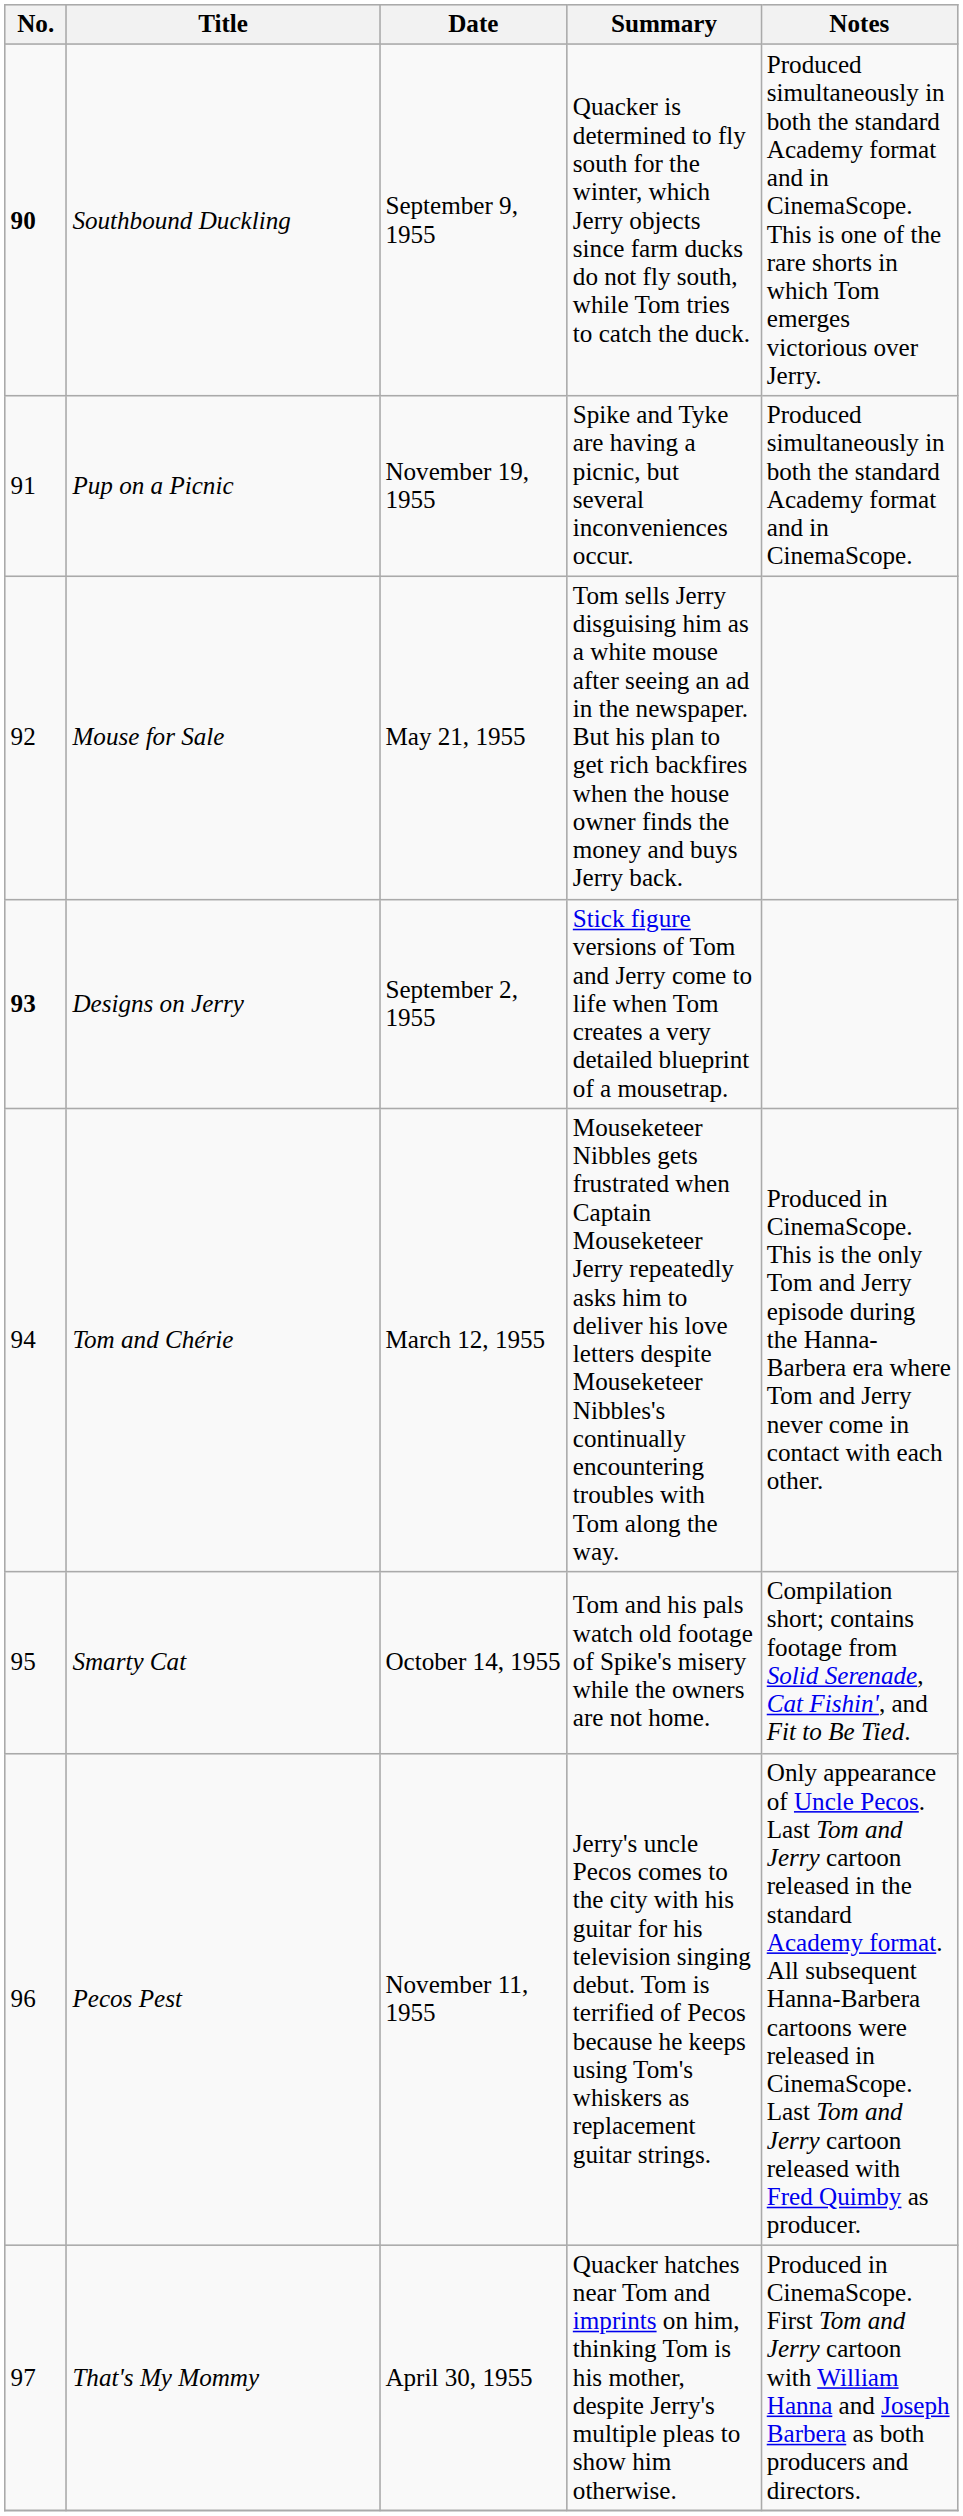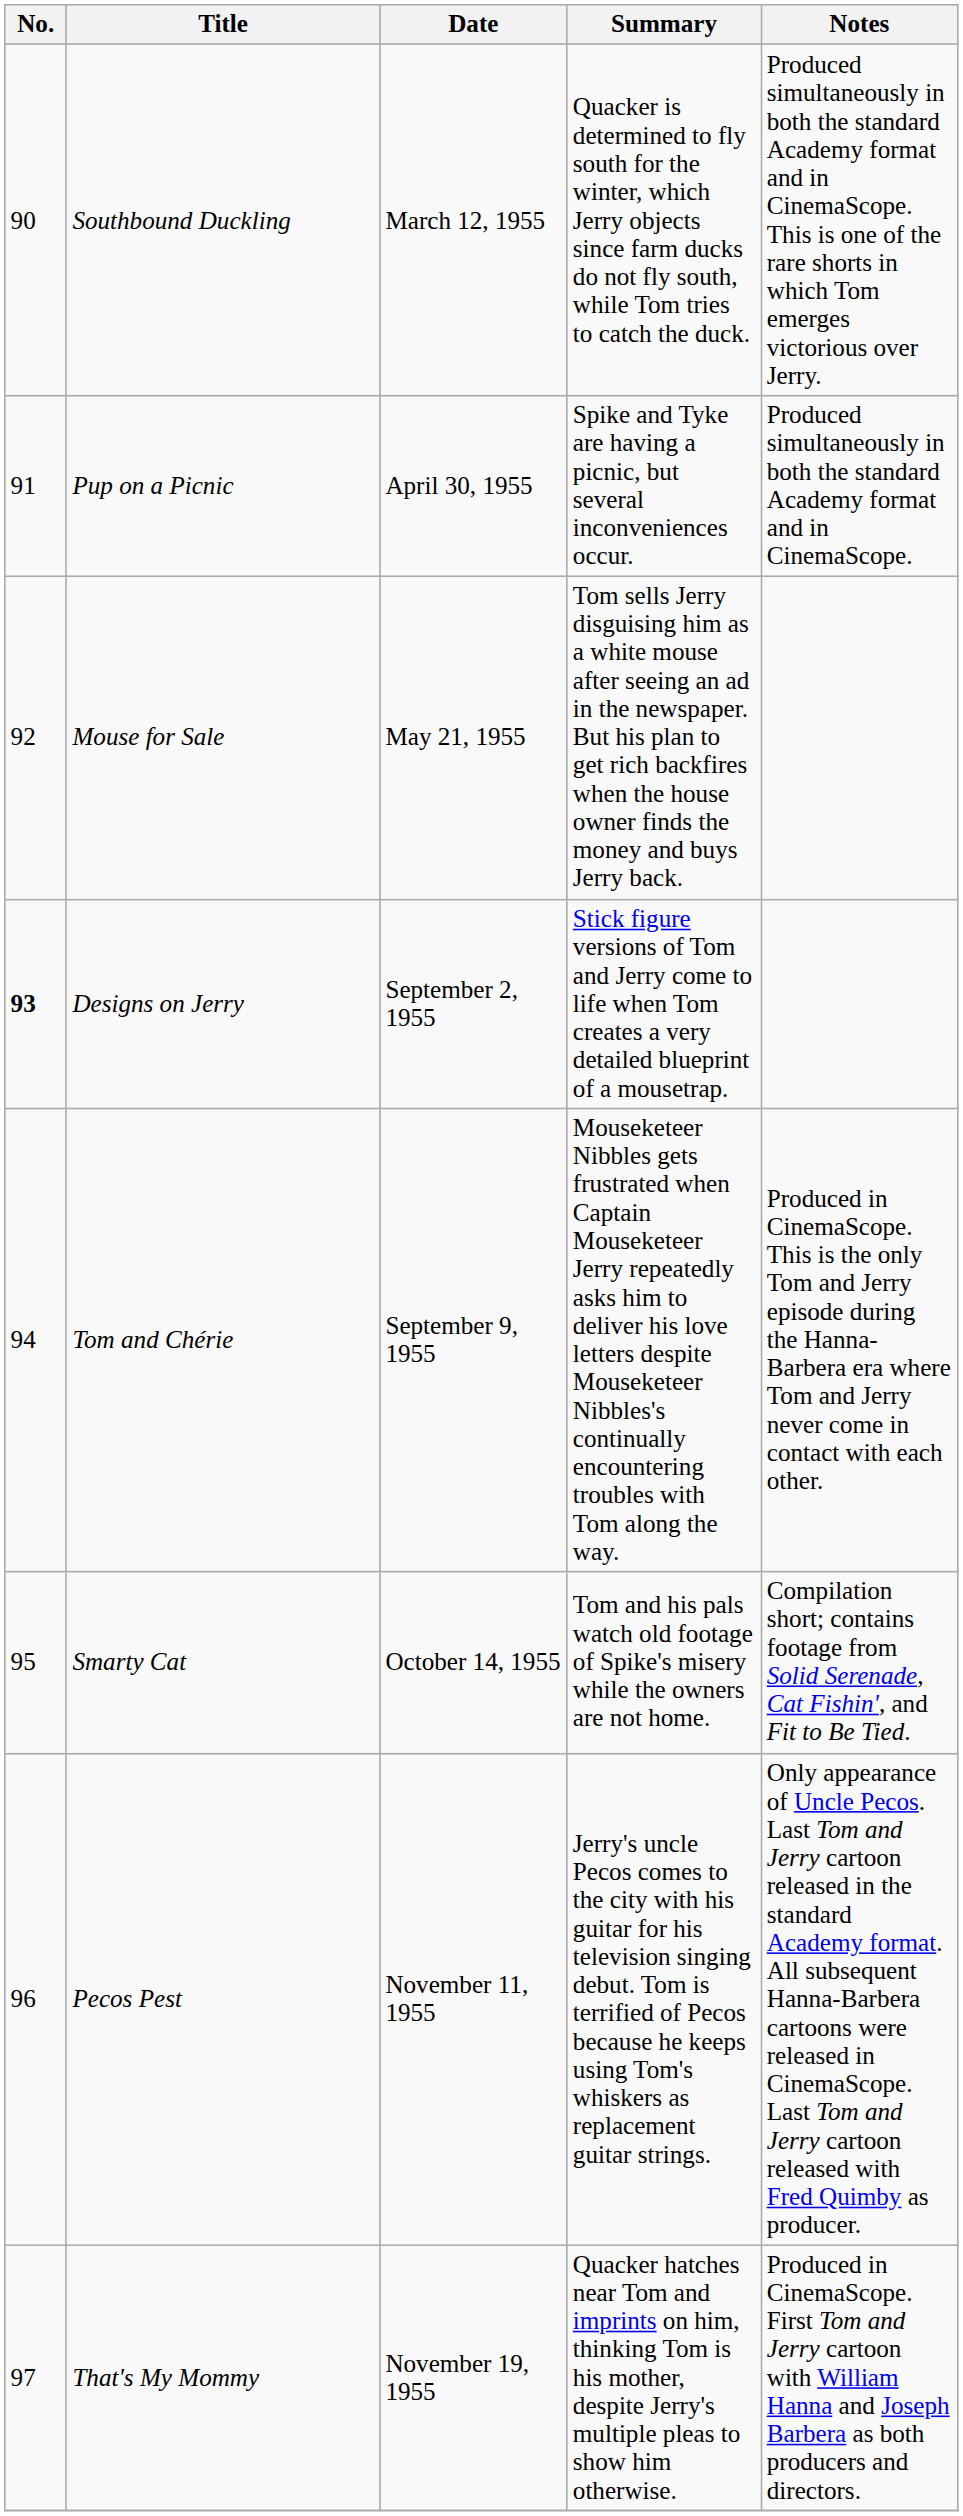(23, 219) bold -> (23, 219) normal
(452, 219) September 9, 1955 -> (465, 219) March 12, 1955
(457, 485) November 19, 1955 -> (459, 485) April 30, 1955
(465, 1339) March 12, 1955 -> (452, 1339) September 9, 1955
(459, 2377) April 30, 1955 -> (457, 2377) November 19, 1955
